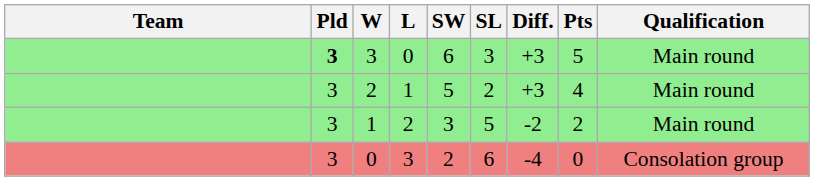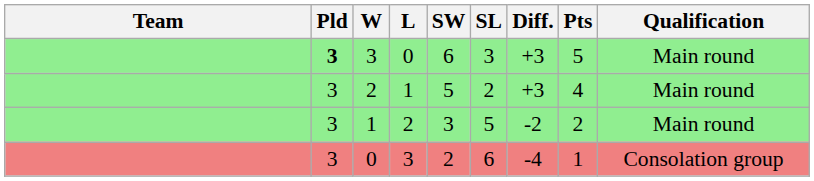(578, 158) 0 -> (578, 158) 1
